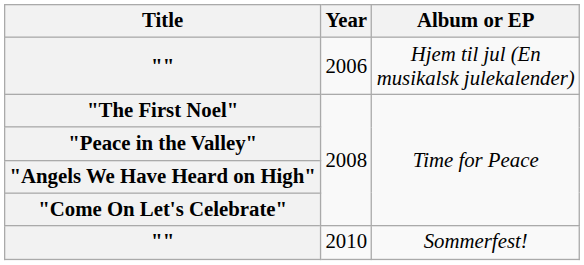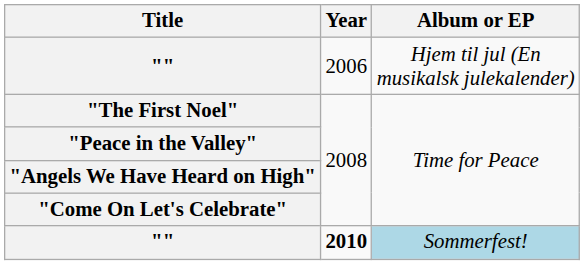(346, 242) normal -> (346, 242) bold
(476, 242) no background -> (476, 242) lightblue background
